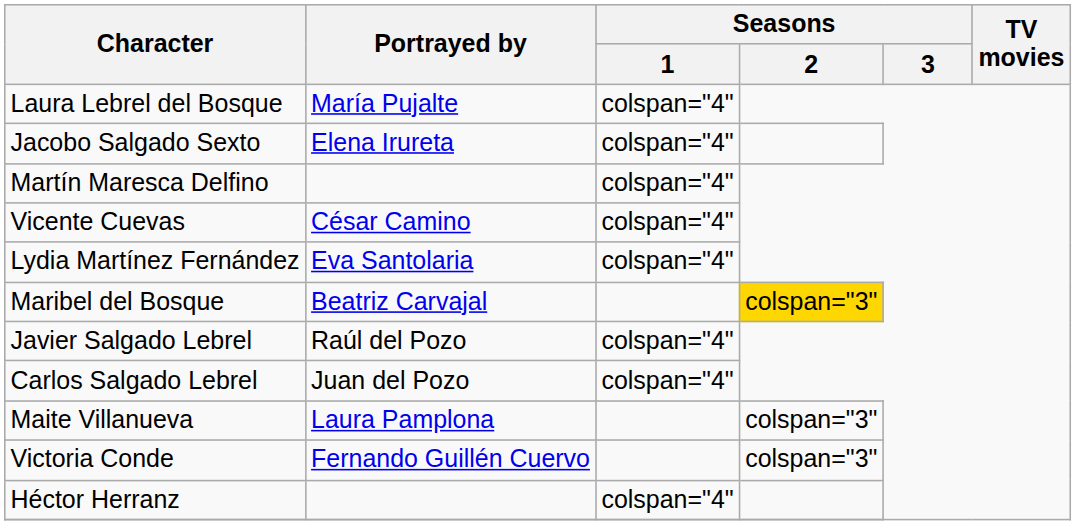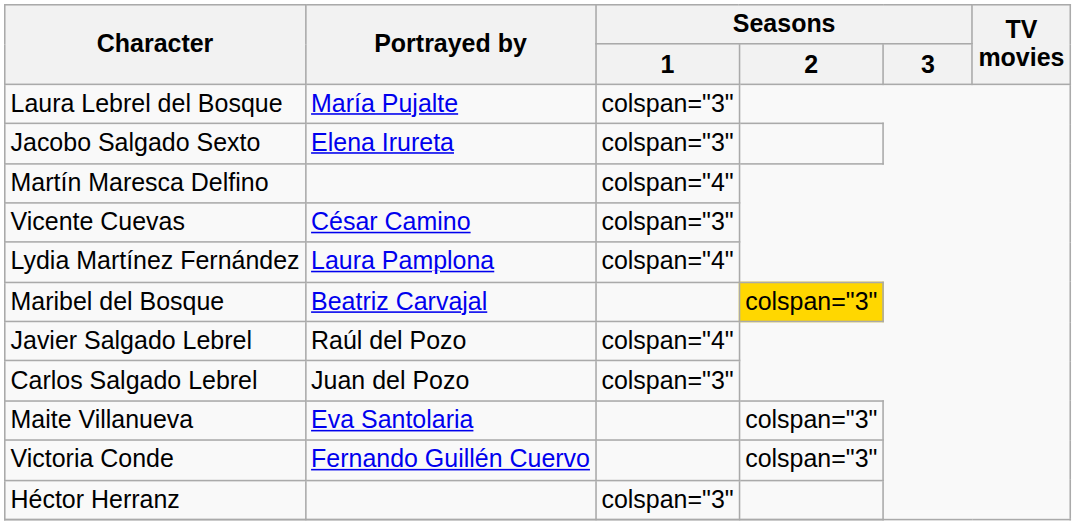(668, 103) colspan="4" -> (668, 103) colspan="3"
(668, 143) colspan="4" -> (668, 143) colspan="3"
(668, 222) colspan="4" -> (668, 222) colspan="3"
(392, 261) Eva Santolaria -> (403, 261) Laura Pamplona
(668, 380) colspan="4" -> (668, 380) colspan="3"
(403, 420) Laura Pamplona -> (392, 420) Eva Santolaria
(668, 499) colspan="4" -> (668, 499) colspan="3"
